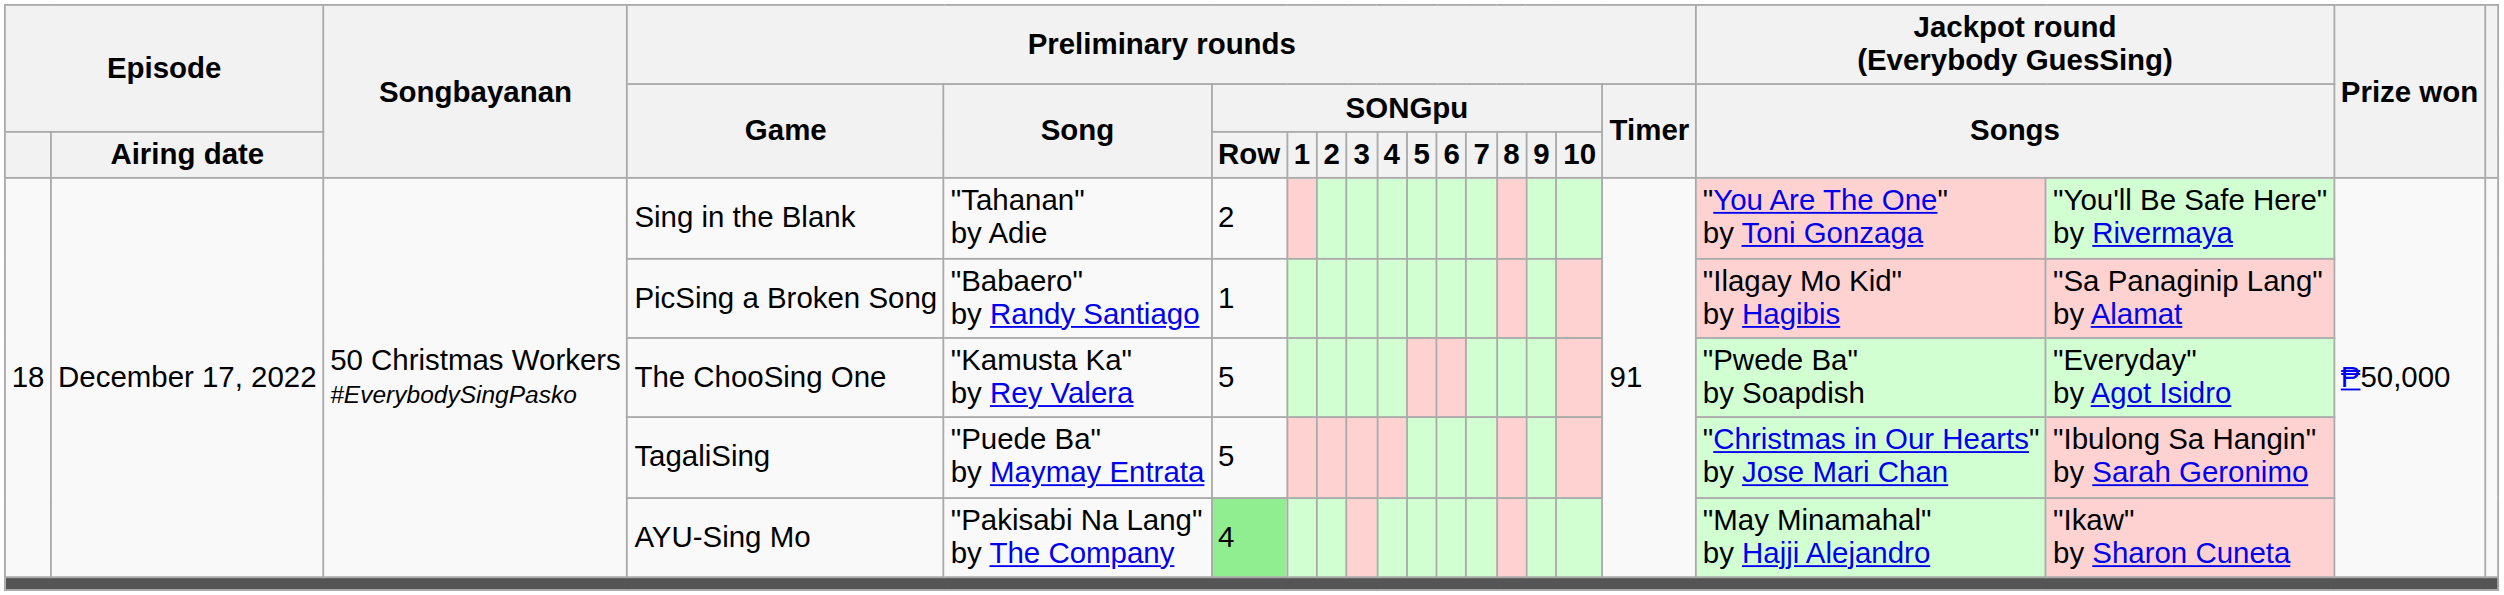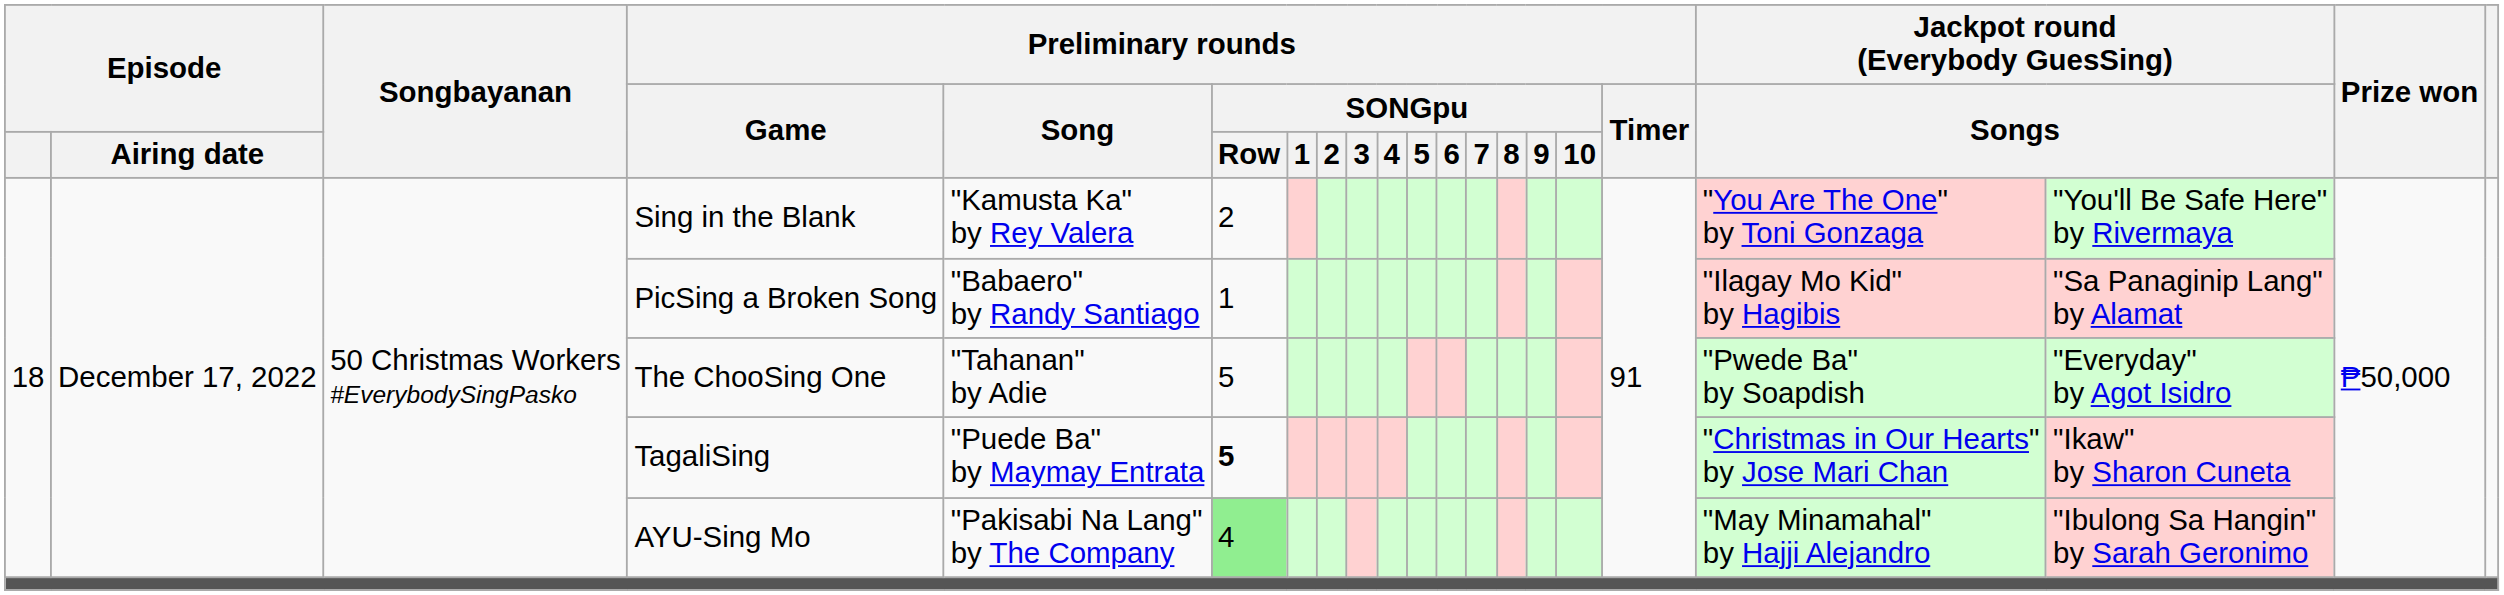(1018, 217) "Tahanan" by Adie -> (1042, 217) "Kamusta Ka" by Rey Valera
(1042, 377) "Kamusta Ka" by Rey Valera -> (1018, 377) "Tahanan" by Adie
(1226, 457) normal -> (1226, 457) bold
(2185, 457) "Ibulong Sa Hangin" by Sarah Geronimo -> (2172, 457) "Ikaw" by Sharon Cuneta
(2172, 536) "Ikaw" by Sharon Cuneta -> (2185, 536) "Ibulong Sa Hangin" by Sarah Geronimo
